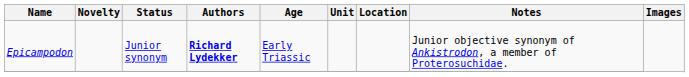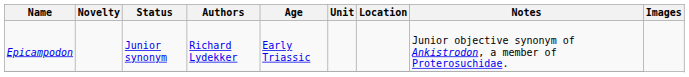(213, 52) bold -> (213, 52) normal
